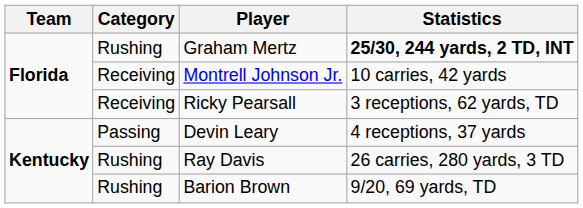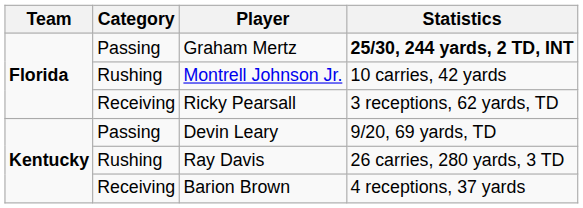(130, 47) Rushing -> (129, 47) Passing
(136, 75) Receiving -> (130, 75) Rushing
(438, 132) 4 receptions, 37 yards -> (423, 132) 9/20, 69 yards, TD
(130, 188) Rushing -> (136, 188) Receiving
(423, 188) 9/20, 69 yards, TD -> (438, 188) 4 receptions, 37 yards
